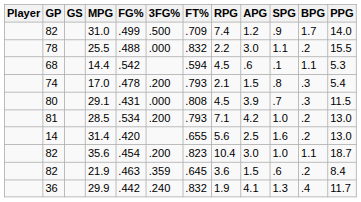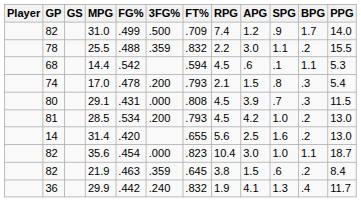(160, 49) .000 -> (160, 49) .359
(222, 119) 7.1 -> (222, 119) 4.5
(160, 154) .200 -> (160, 154) .000
(222, 171) 3.6 -> (222, 171) 3.8
